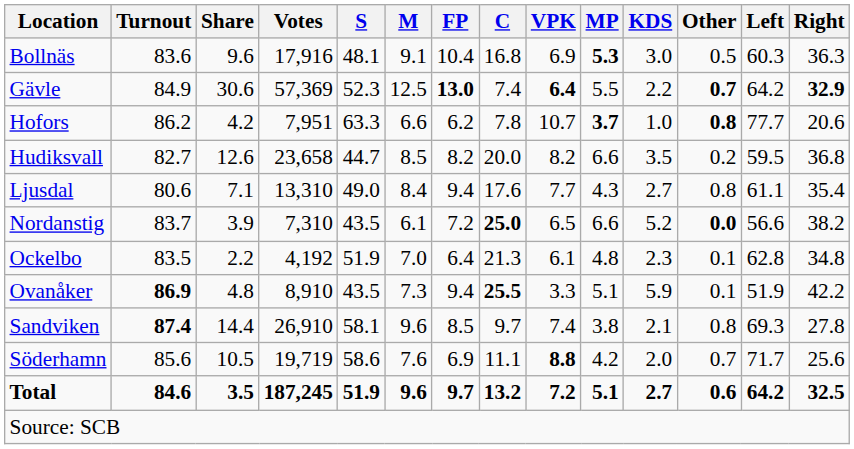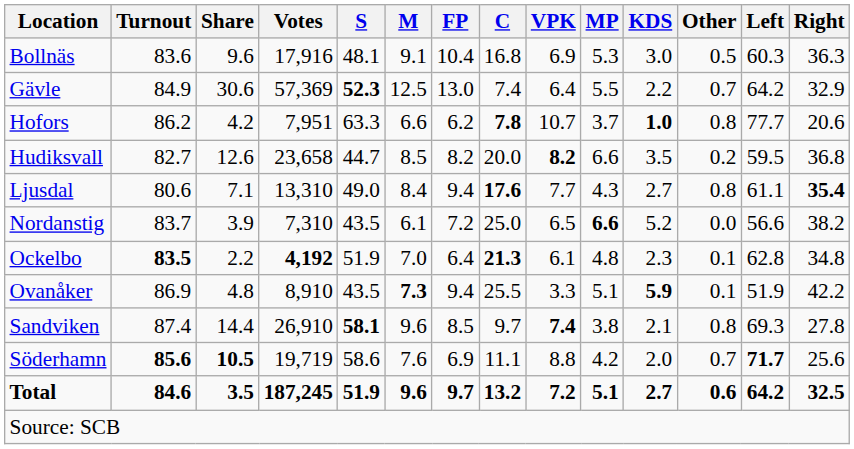(605, 55) bold -> (605, 55) normal
(361, 88) normal -> (361, 88) bold
(455, 88) bold -> (455, 88) normal
(562, 88) bold -> (562, 88) normal
(723, 88) bold -> (723, 88) normal
(826, 88) bold -> (826, 88) normal
(508, 122) normal -> (508, 122) bold
(605, 122) bold -> (605, 122) normal
(659, 122) normal -> (659, 122) bold
(723, 122) bold -> (723, 122) normal
(562, 156) normal -> (562, 156) bold
(502, 190) normal -> (502, 190) bold
(826, 190) normal -> (826, 190) bold
(502, 223) bold -> (502, 223) normal
(605, 223) normal -> (605, 223) bold
(723, 223) bold -> (723, 223) normal
(173, 257) normal -> (173, 257) bold
(309, 257) normal -> (309, 257) bold
(502, 257) normal -> (502, 257) bold
(173, 291) bold -> (173, 291) normal
(414, 291) normal -> (414, 291) bold
(502, 291) bold -> (502, 291) normal
(659, 291) normal -> (659, 291) bold
(173, 325) bold -> (173, 325) normal
(361, 325) normal -> (361, 325) bold
(562, 325) normal -> (562, 325) bold
(173, 358) normal -> (173, 358) bold
(235, 358) normal -> (235, 358) bold
(562, 358) bold -> (562, 358) normal
(765, 358) normal -> (765, 358) bold
